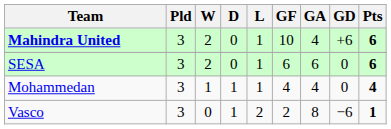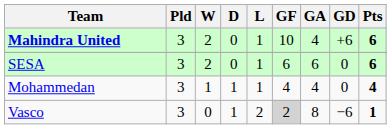(286, 111) no background -> (286, 111) lightgrey background
